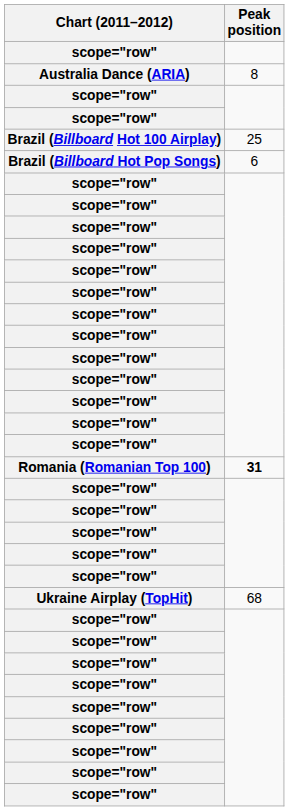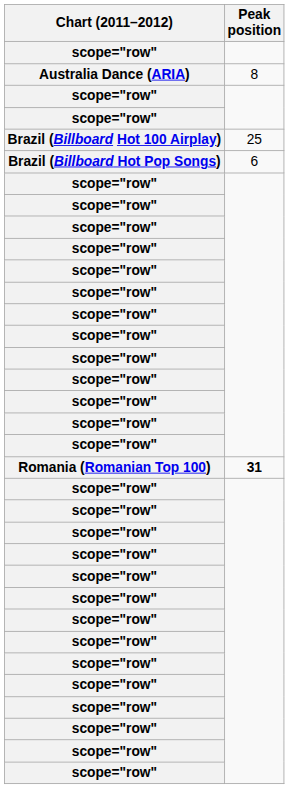- row: (114, 598)
